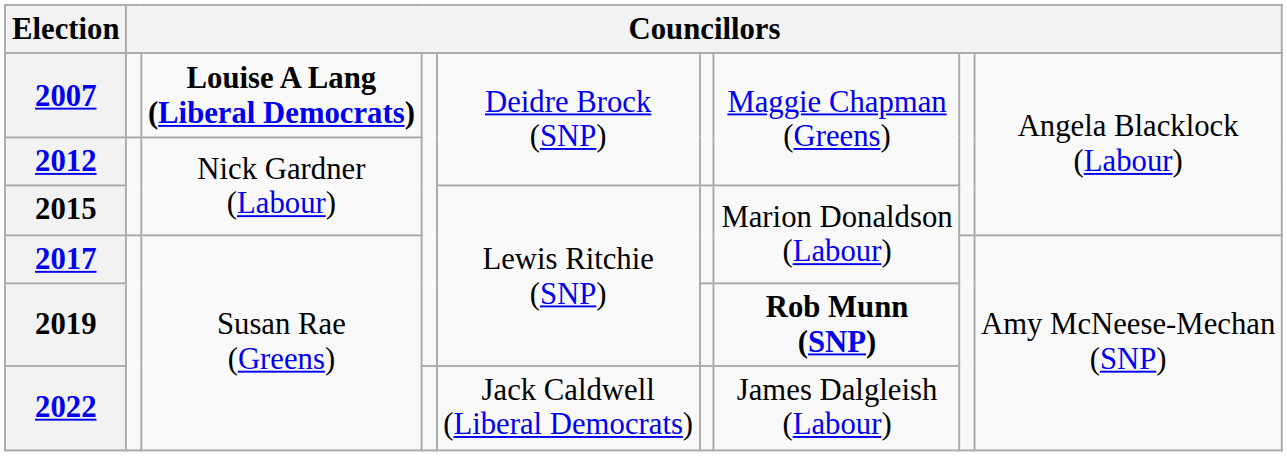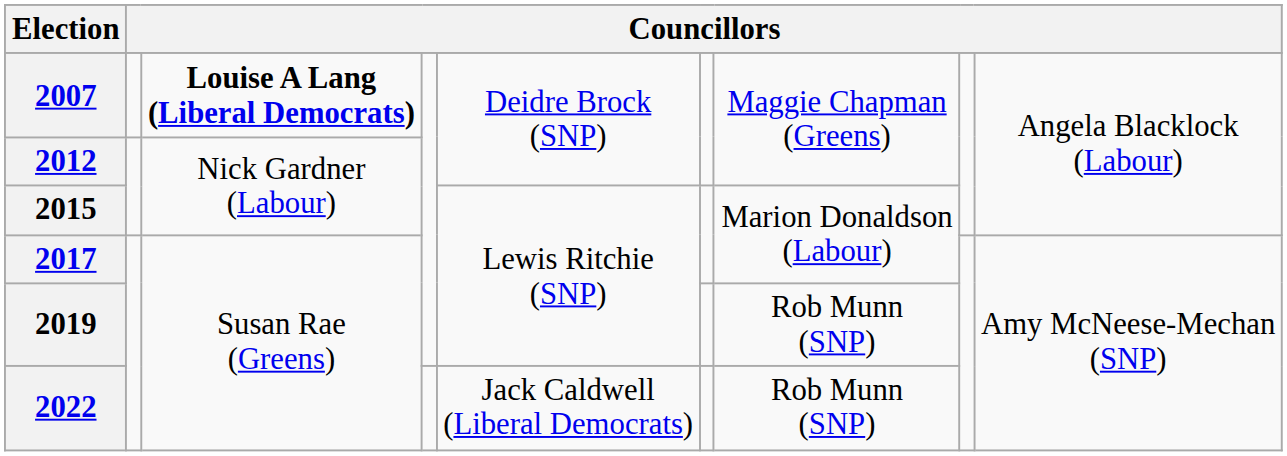(837, 324) bold -> (837, 324) normal
(837, 407) James Dalgleish (Labour) -> (837, 407) Rob Munn (SNP)
